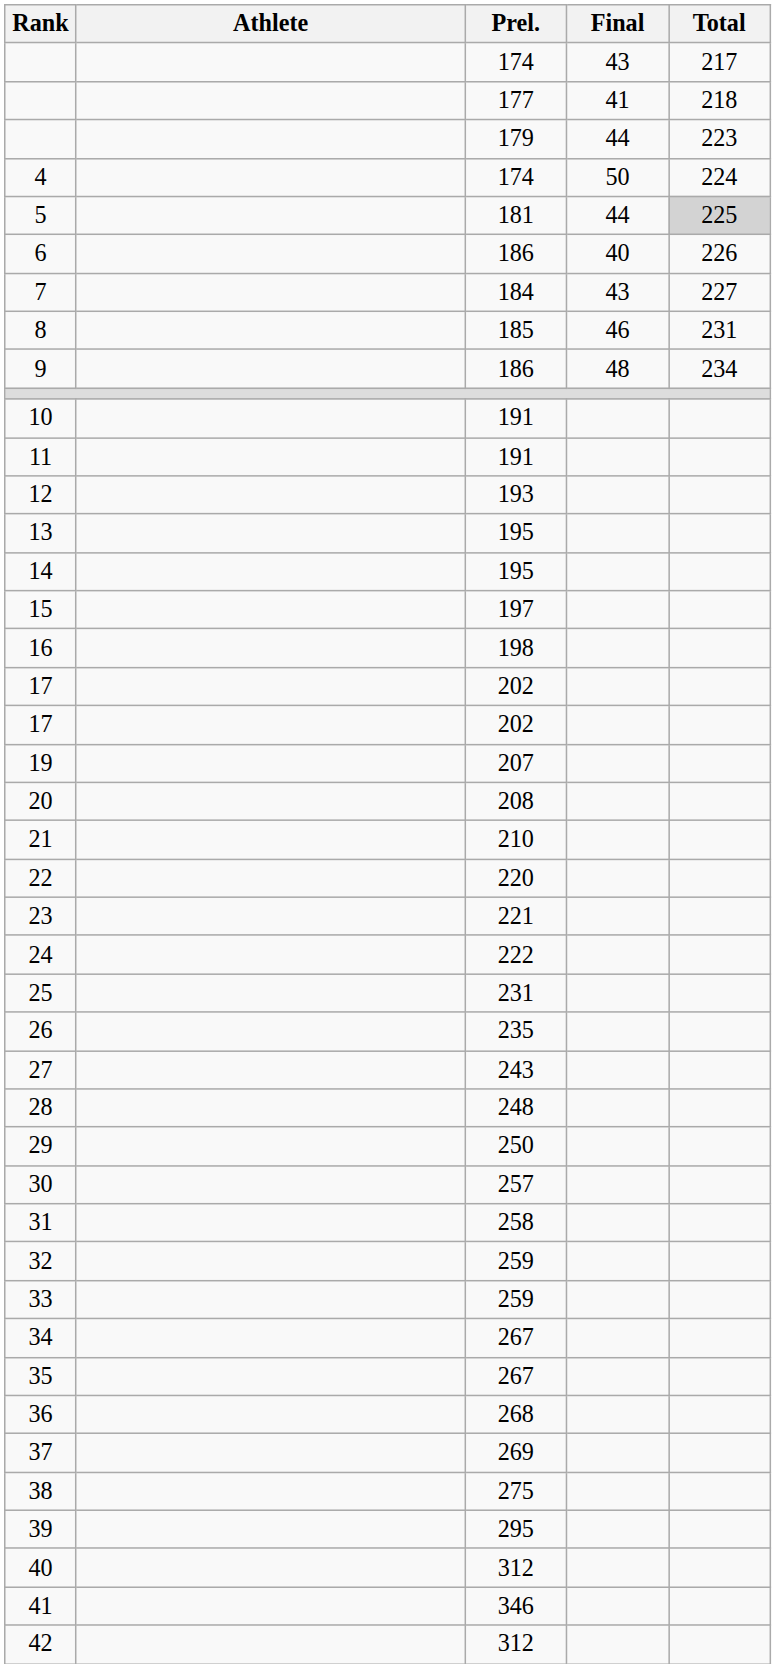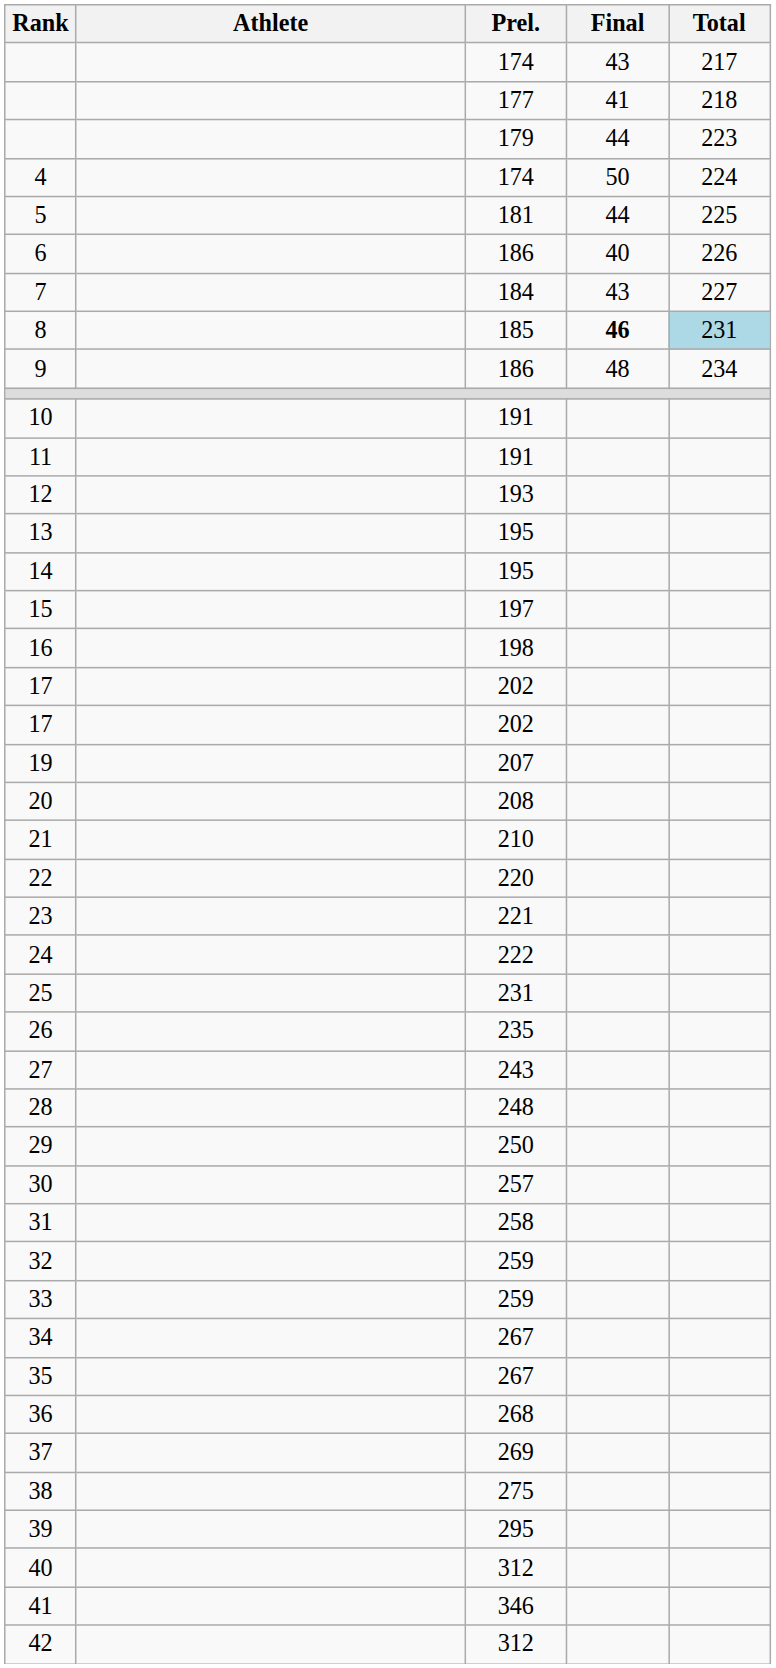(719, 215) lightgrey background -> (719, 215) no background
(618, 330) normal -> (618, 330) bold
(719, 330) no background -> (719, 330) lightblue background
